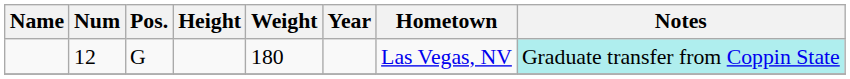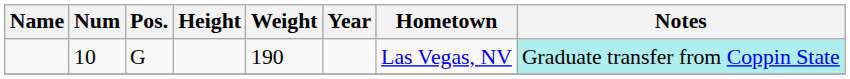(85, 56) 12 -> (85, 56) 10
(267, 56) 180 -> (267, 56) 190
